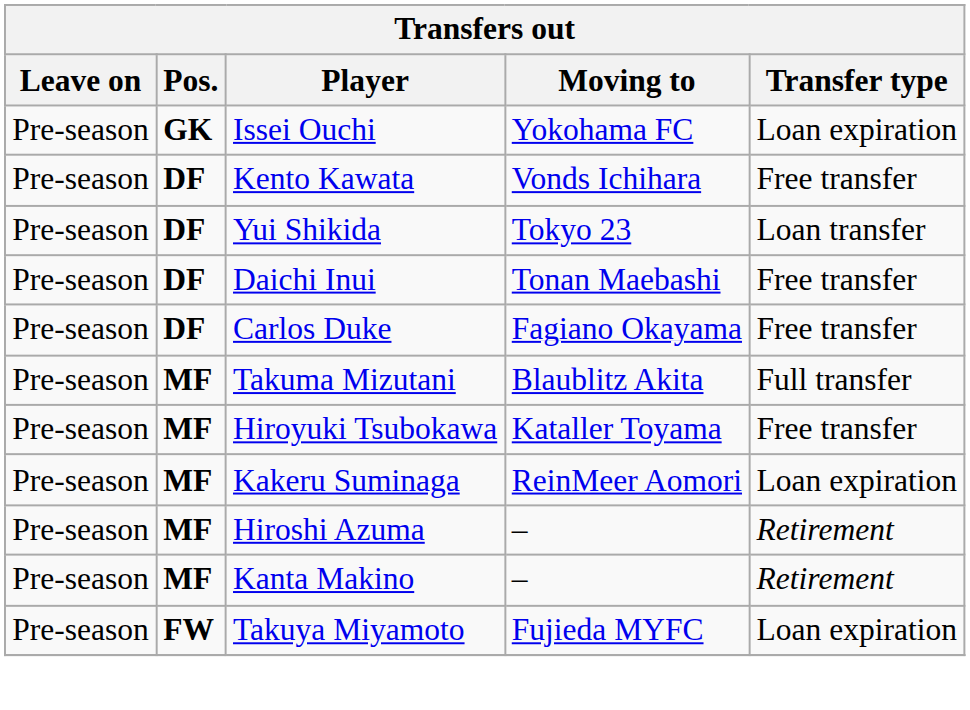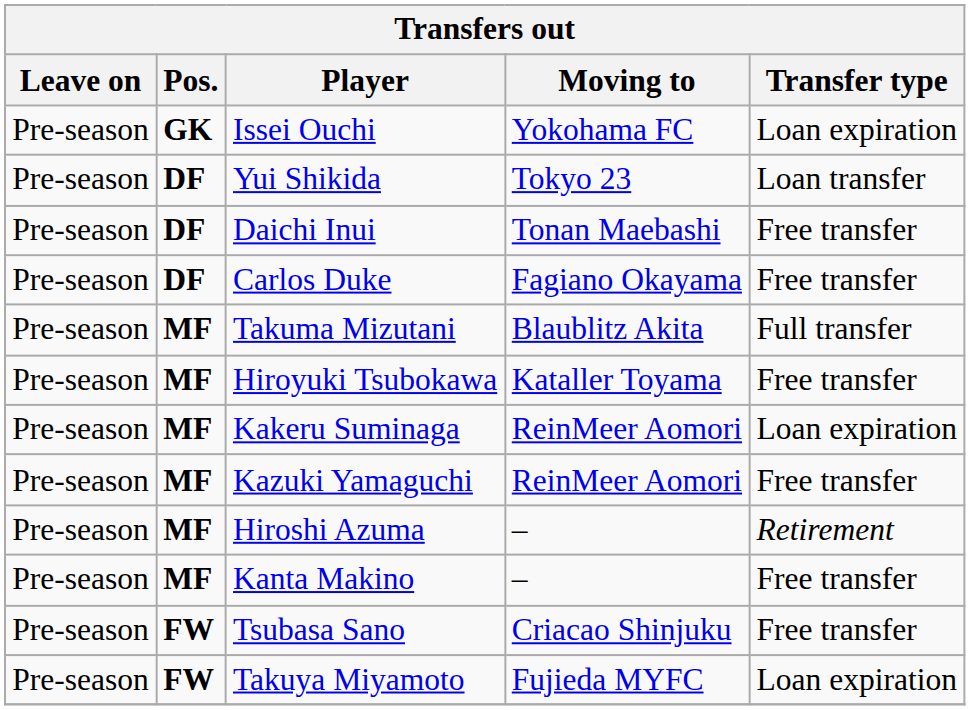- row: (324, 179)
+ row: (353, 479)
(825, 579) Retirement -> (837, 579) Free transfer
+ row: (319, 629)
